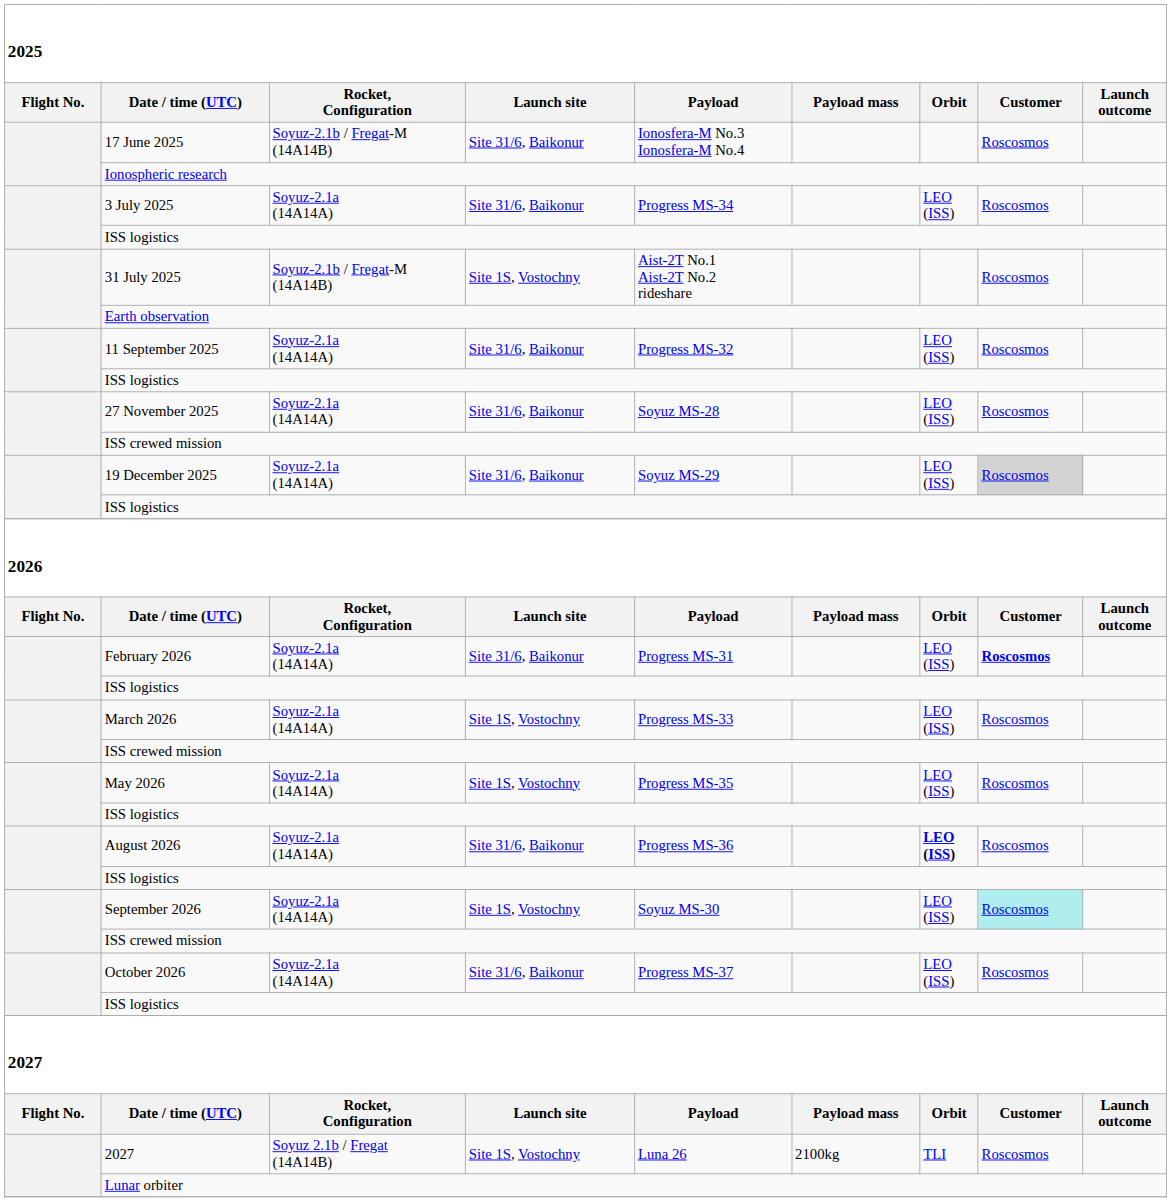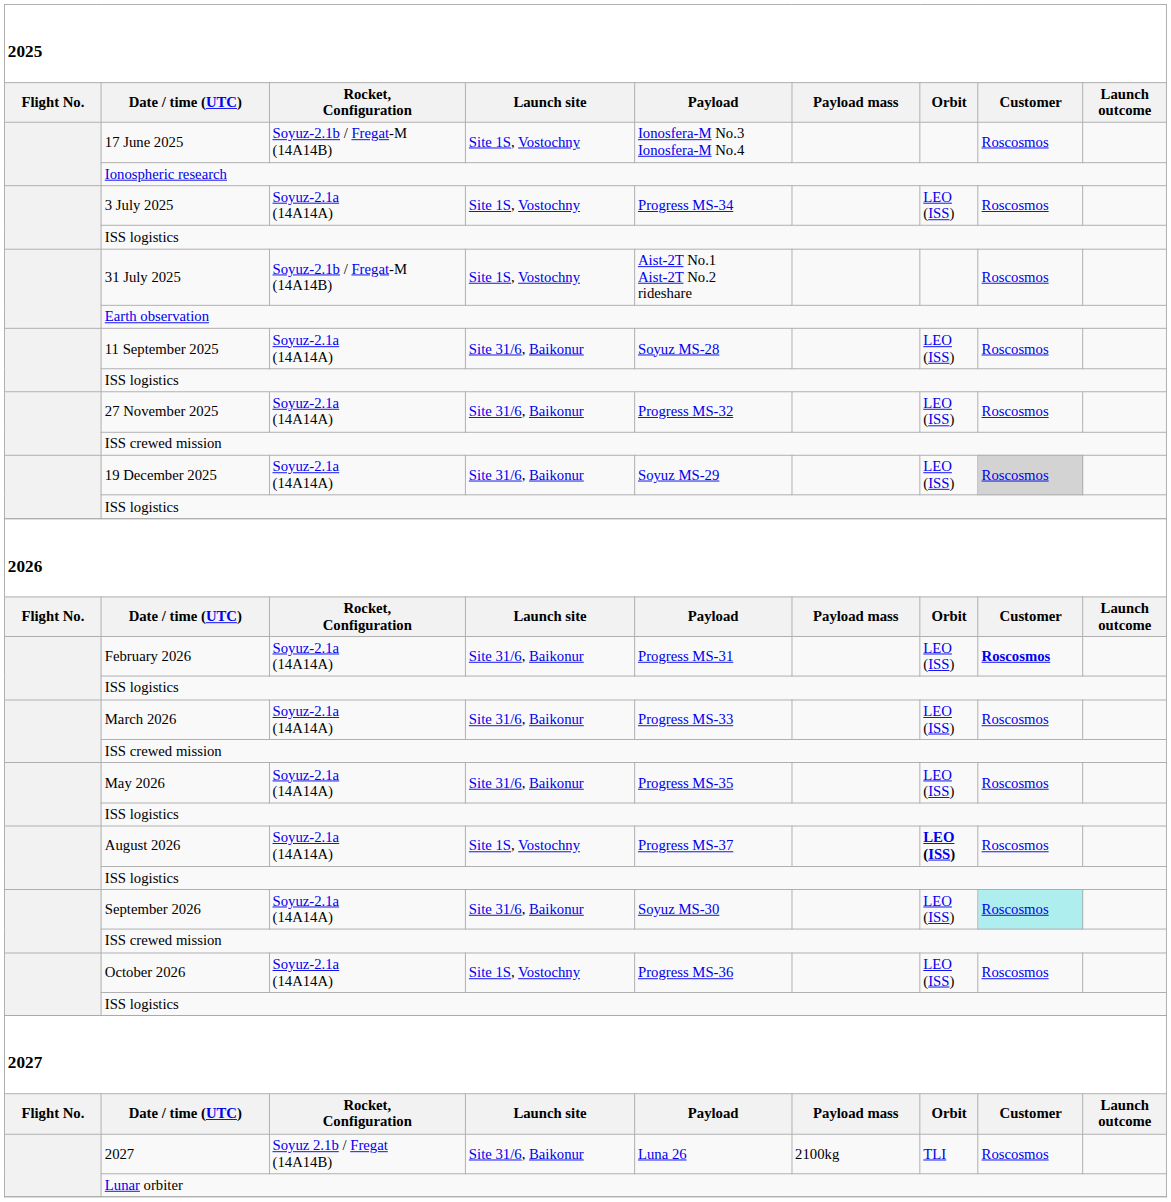(526, 142) Site 31/6, Baikonur -> (524, 142) Site 1S, Vostochny
(526, 205) Site 31/6, Baikonur -> (524, 205) Site 1S, Vostochny
(686, 348) Progress MS-32 -> (679, 348) Soyuz MS-28
(679, 411) Soyuz MS-28 -> (686, 411) Progress MS-32
(524, 719) Site 1S, Vostochny -> (526, 719) Site 31/6, Baikonur
(524, 782) Site 1S, Vostochny -> (526, 782) Site 31/6, Baikonur
(526, 846) Site 31/6, Baikonur -> (524, 846) Site 1S, Vostochny
(686, 846) Progress MS-36 -> (686, 846) Progress MS-37
(524, 909) Site 1S, Vostochny -> (526, 909) Site 31/6, Baikonur
(526, 972) Site 31/6, Baikonur -> (524, 972) Site 1S, Vostochny
(686, 972) Progress MS-37 -> (686, 972) Progress MS-36
(524, 1153) Site 1S, Vostochny -> (526, 1153) Site 31/6, Baikonur
